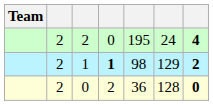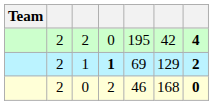(168, 40) 24 -> (168, 40) 42
(139, 64) 98 -> (139, 64) 69
(139, 87) 36 -> (139, 87) 46
(168, 87) 128 -> (168, 87) 168
